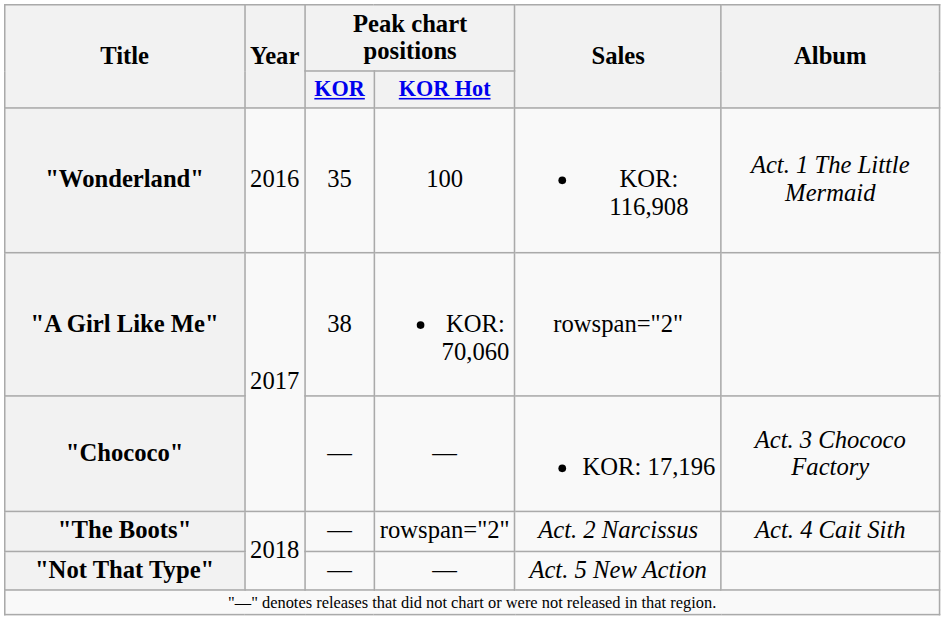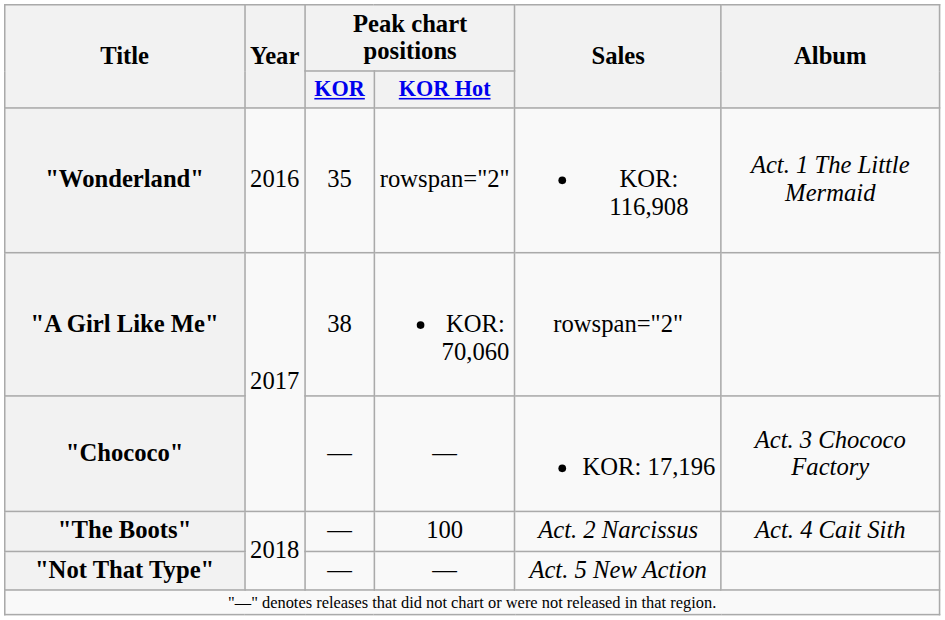(445, 179) 100 -> (445, 179) rowspan="2"
(445, 531) rowspan="2" -> (445, 531) 100
